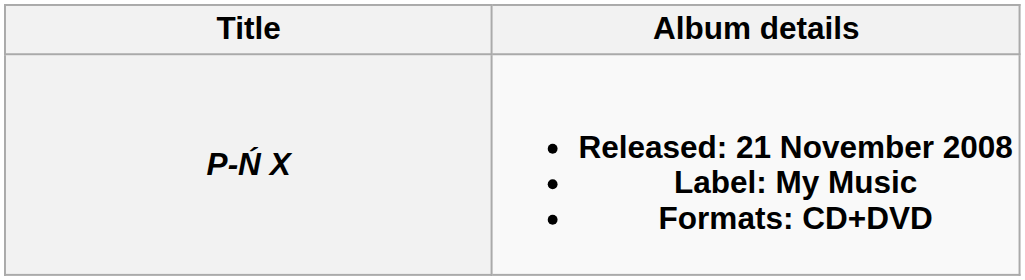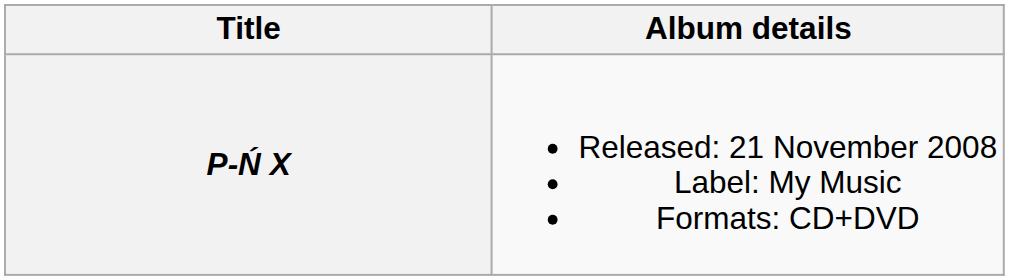(756, 182) bold -> (748, 182) normal
